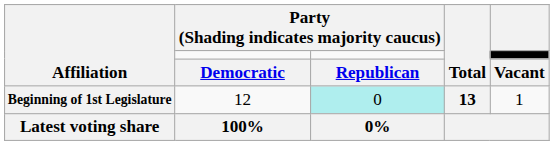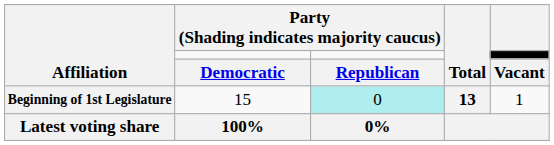(243, 99) 12 -> (243, 99) 15
